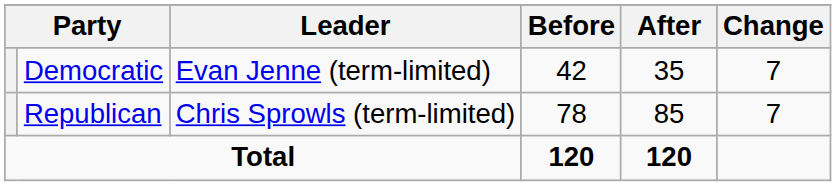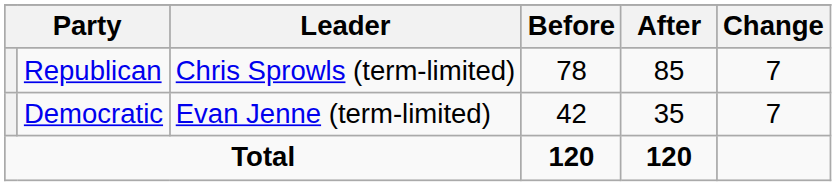rows swapped: (93, 113) <-> (93, 69)
